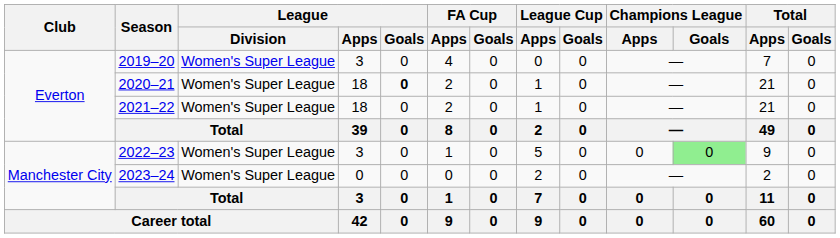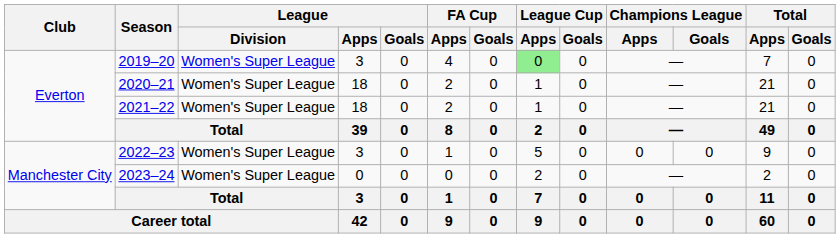(538, 61) no background -> (538, 61) lightgreen background
(404, 84) bold -> (404, 84) normal
(709, 152) lightgreen background -> (709, 152) no background
